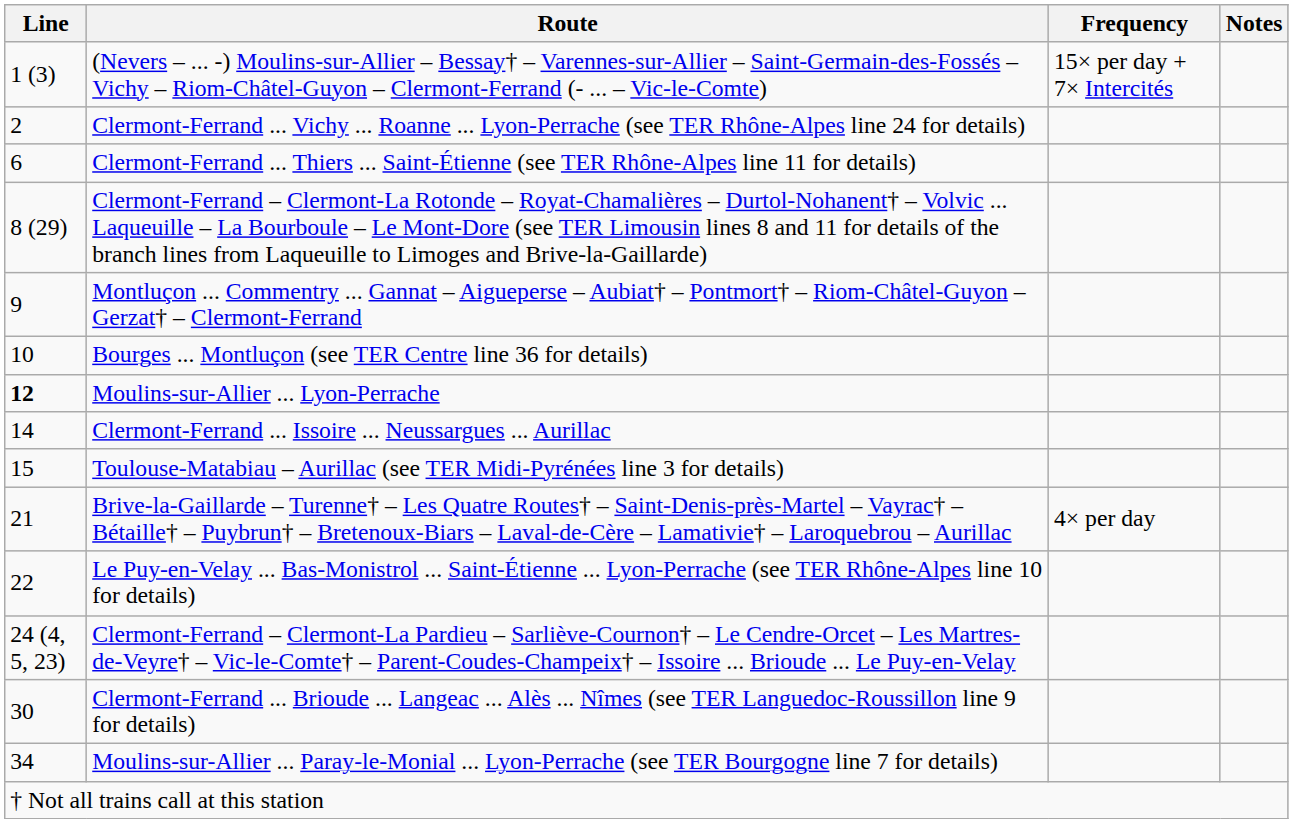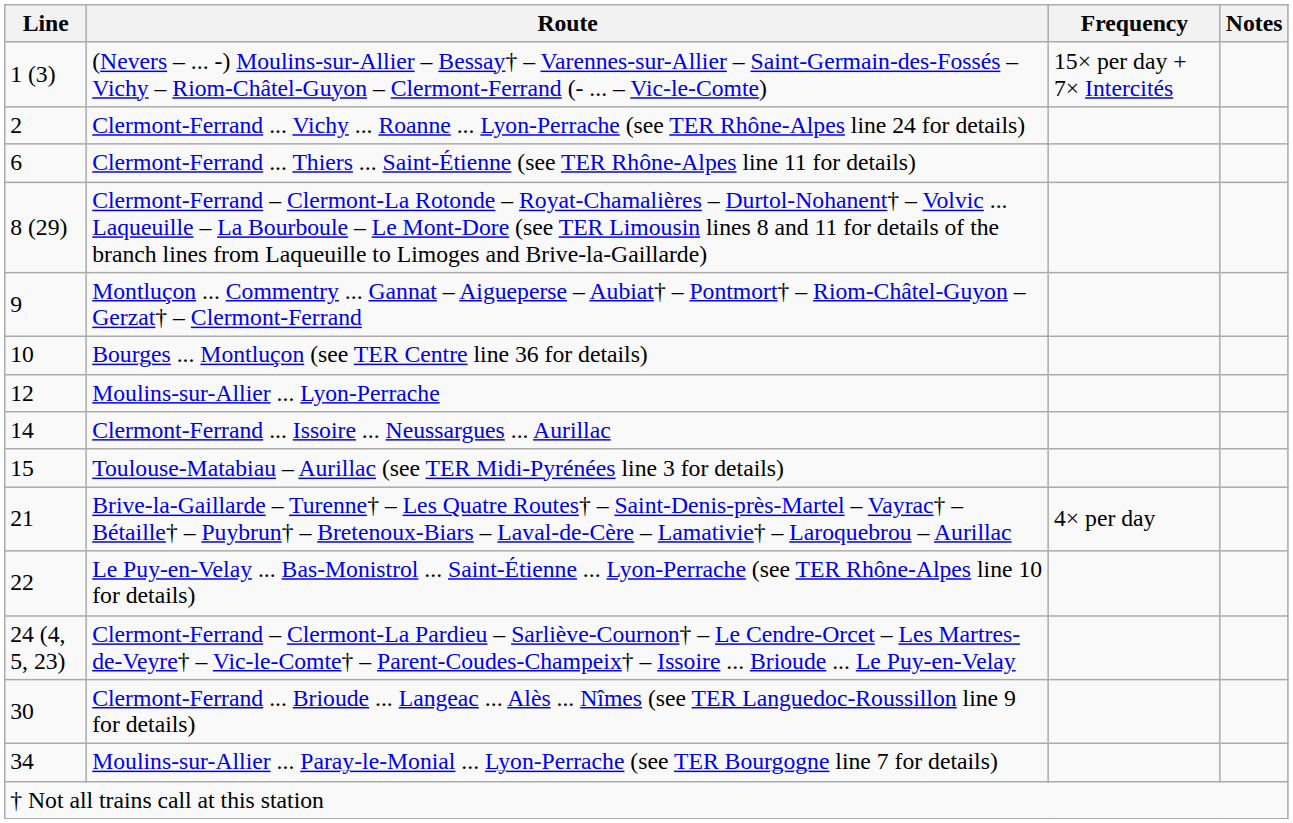(22, 392) bold -> (22, 392) normal
